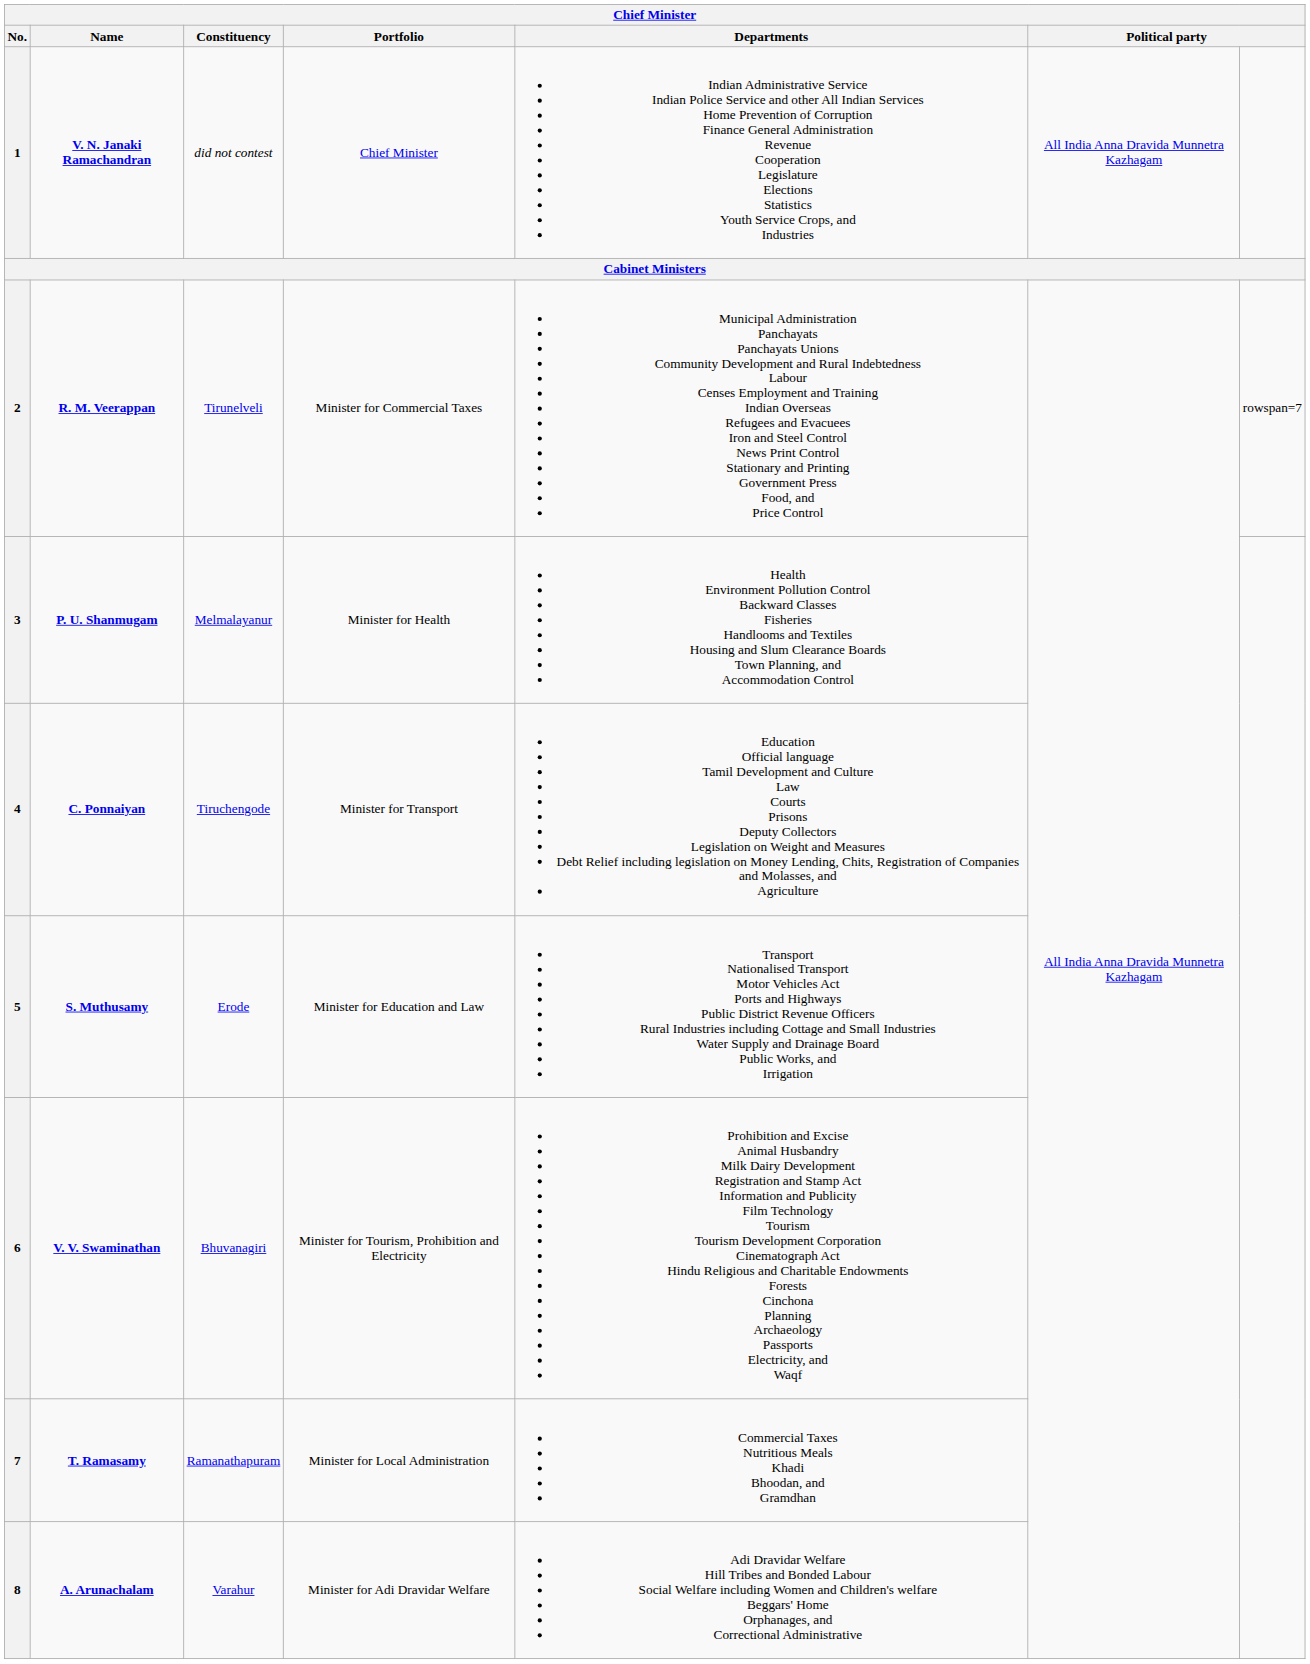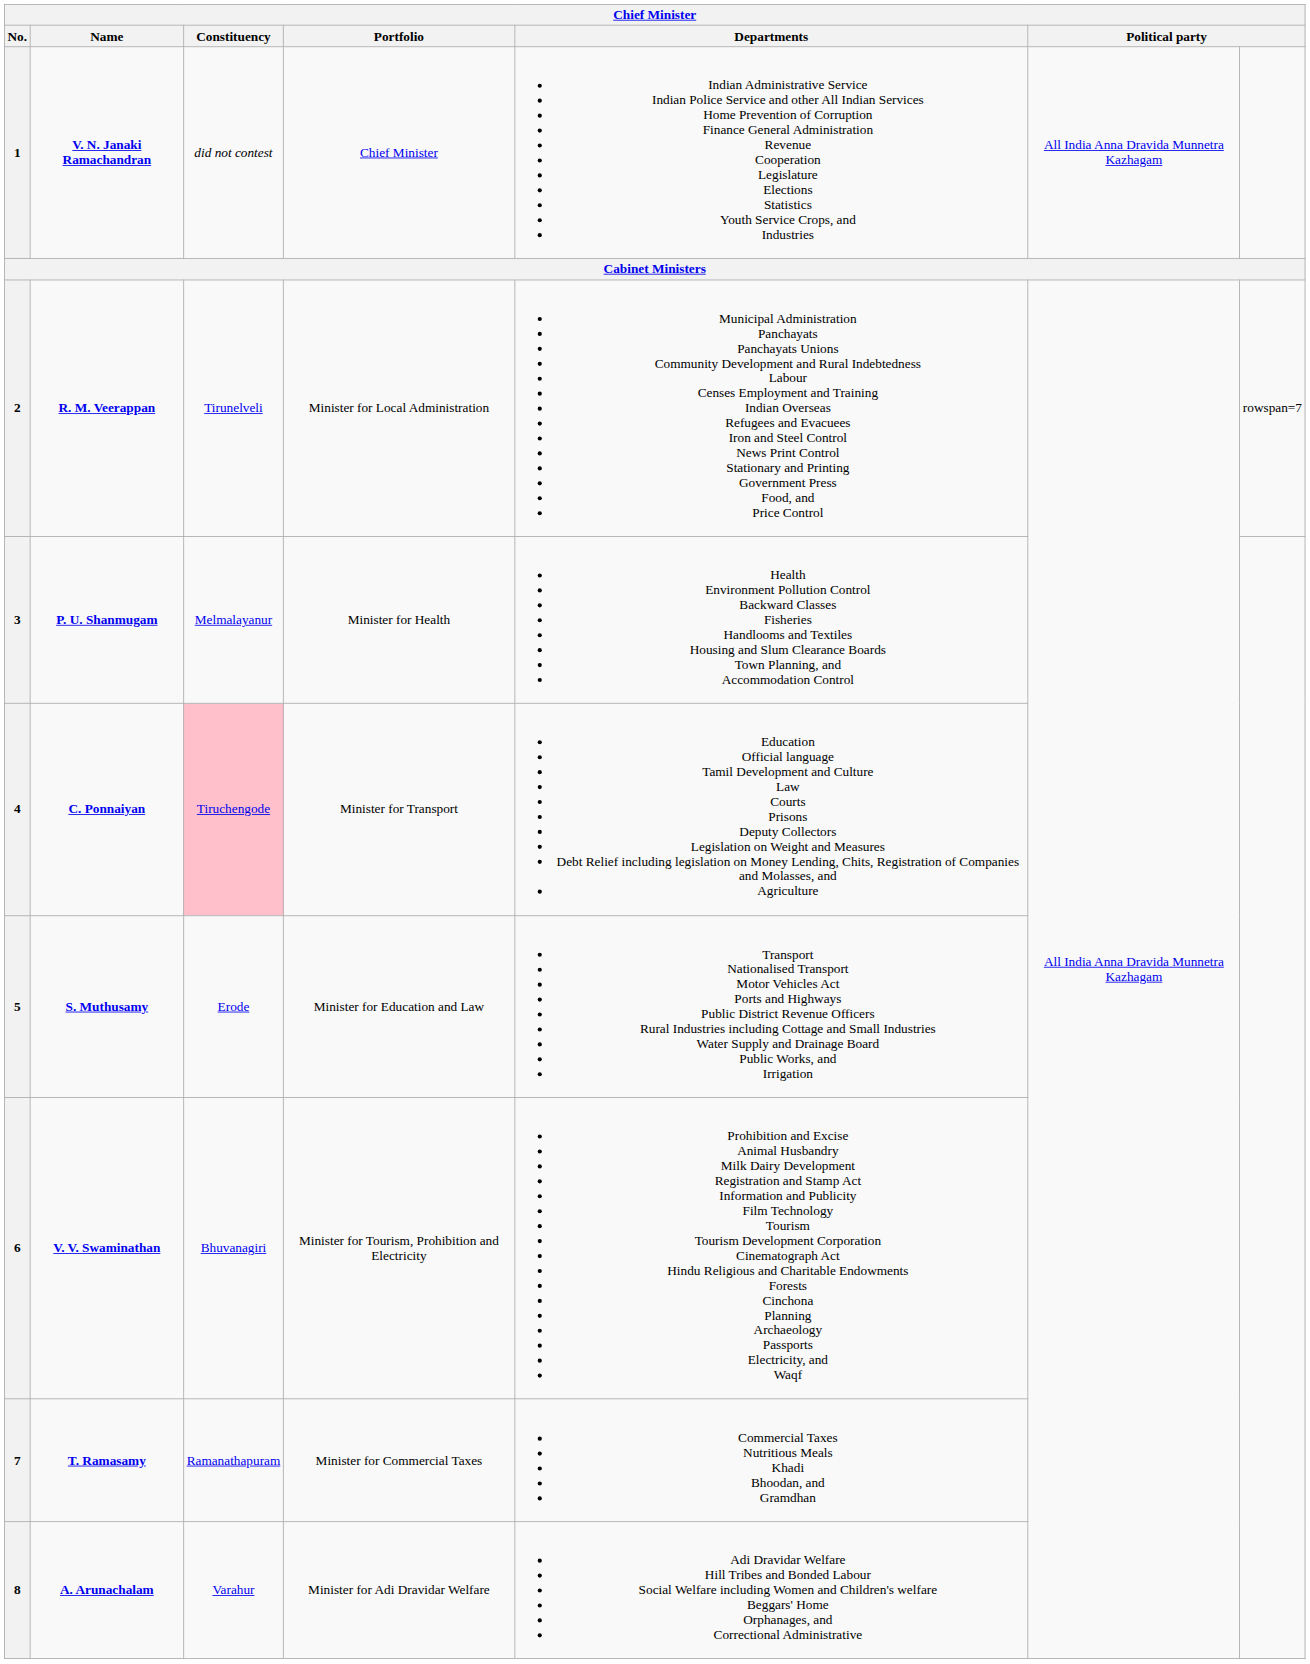(399, 408) Minister for Commercial Taxes -> (399, 408) Minister for Local Administration
(233, 809) no background -> (233, 809) pink background
(399, 1460) Minister for Local Administration -> (399, 1460) Minister for Commercial Taxes
